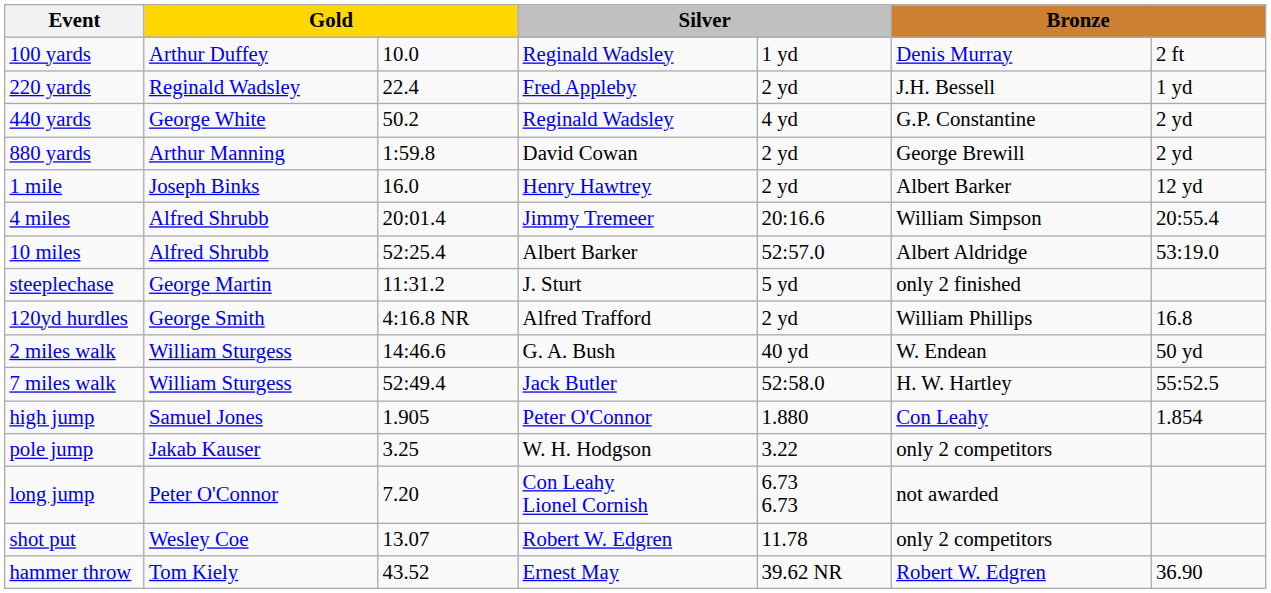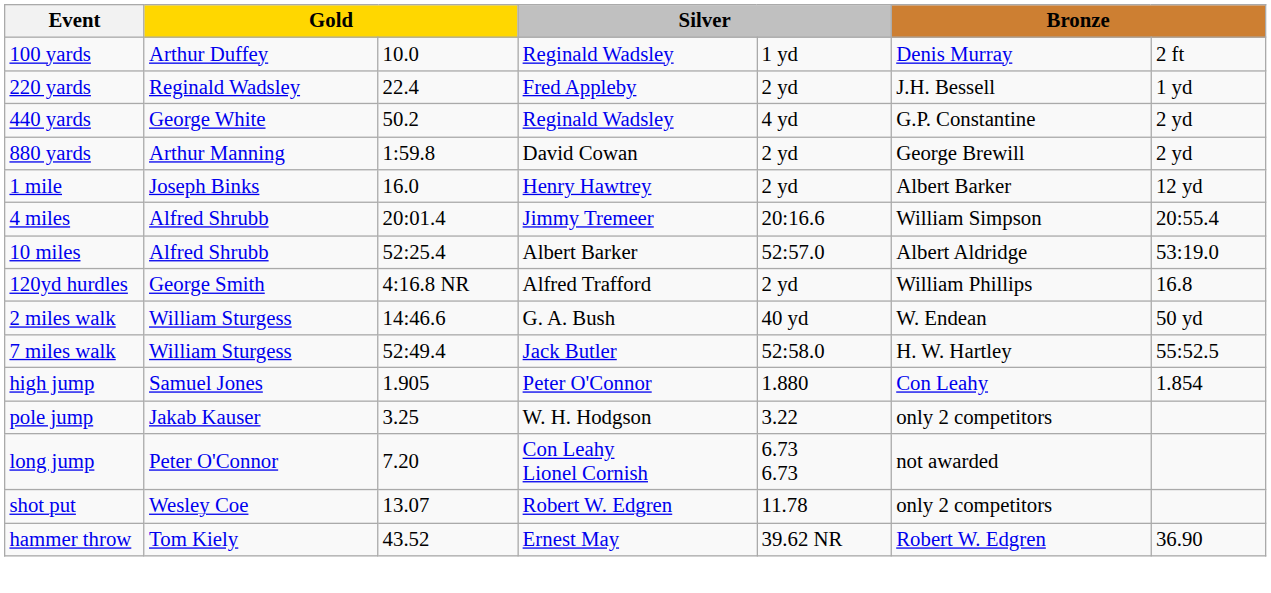- row: (61, 284)
